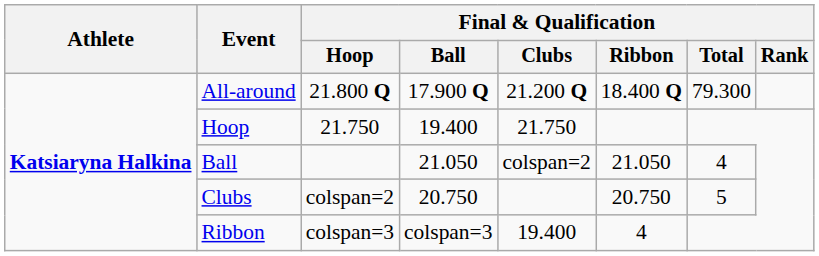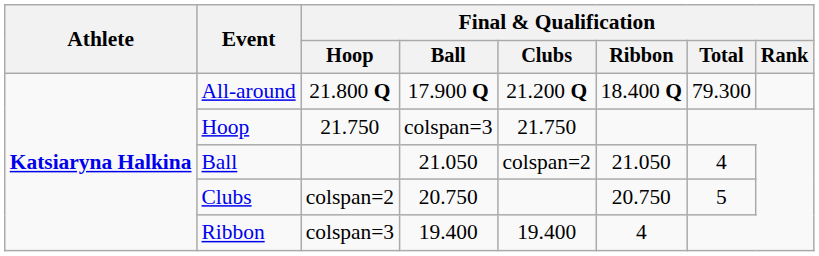(448, 126) 19.400 -> (448, 126) colspan=3
(448, 233) colspan=3 -> (448, 233) 19.400
